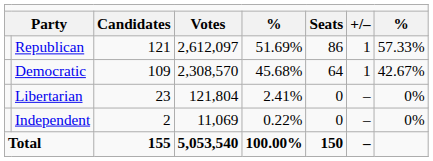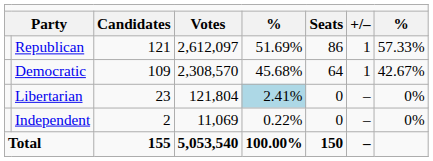(283, 95) no background -> (283, 95) lightblue background
